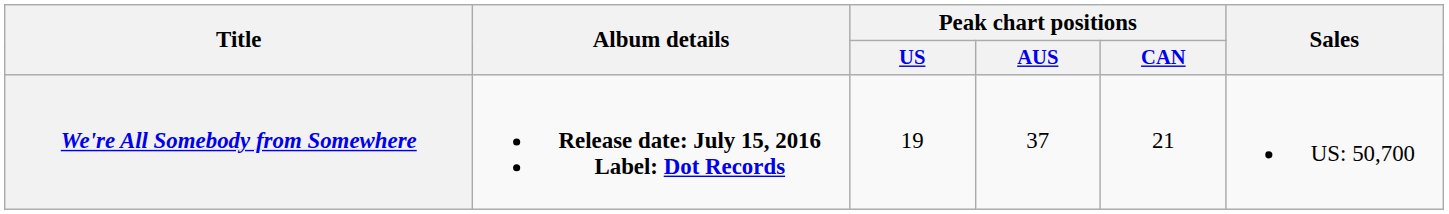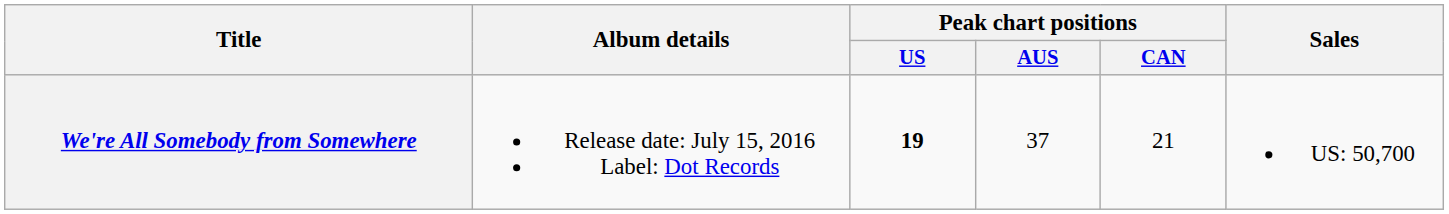(661, 155) bold -> (661, 155) normal
(912, 141) normal -> (912, 141) bold
